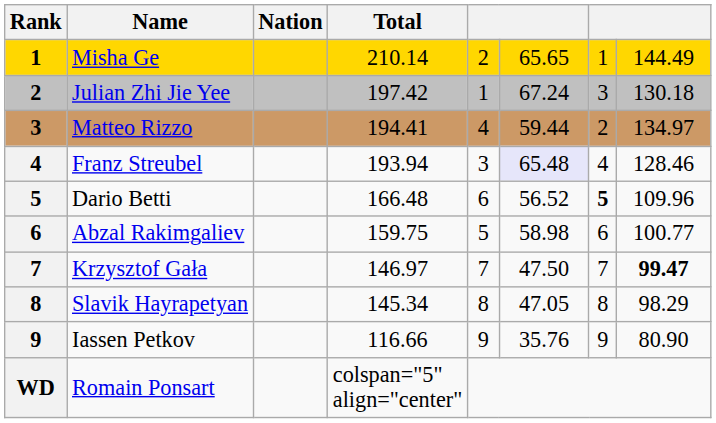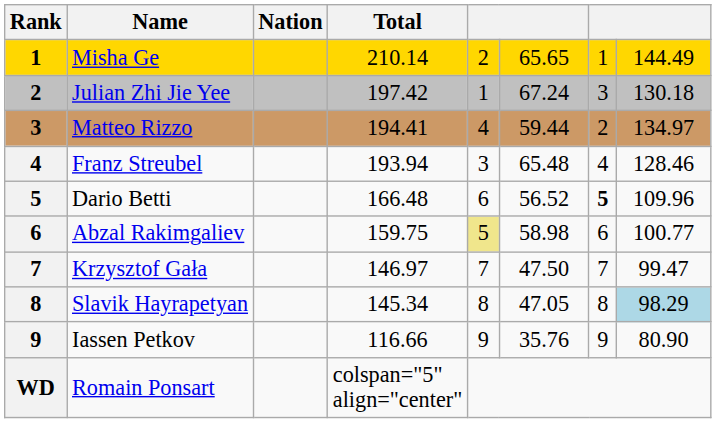(544, 163) lavender background -> (544, 163) no background
(483, 233) no background -> (483, 233) khaki background
(664, 269) bold -> (664, 269) normal
(664, 304) no background -> (664, 304) lightblue background
